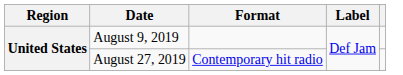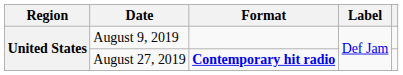(257, 59) normal -> (264, 59) bold
